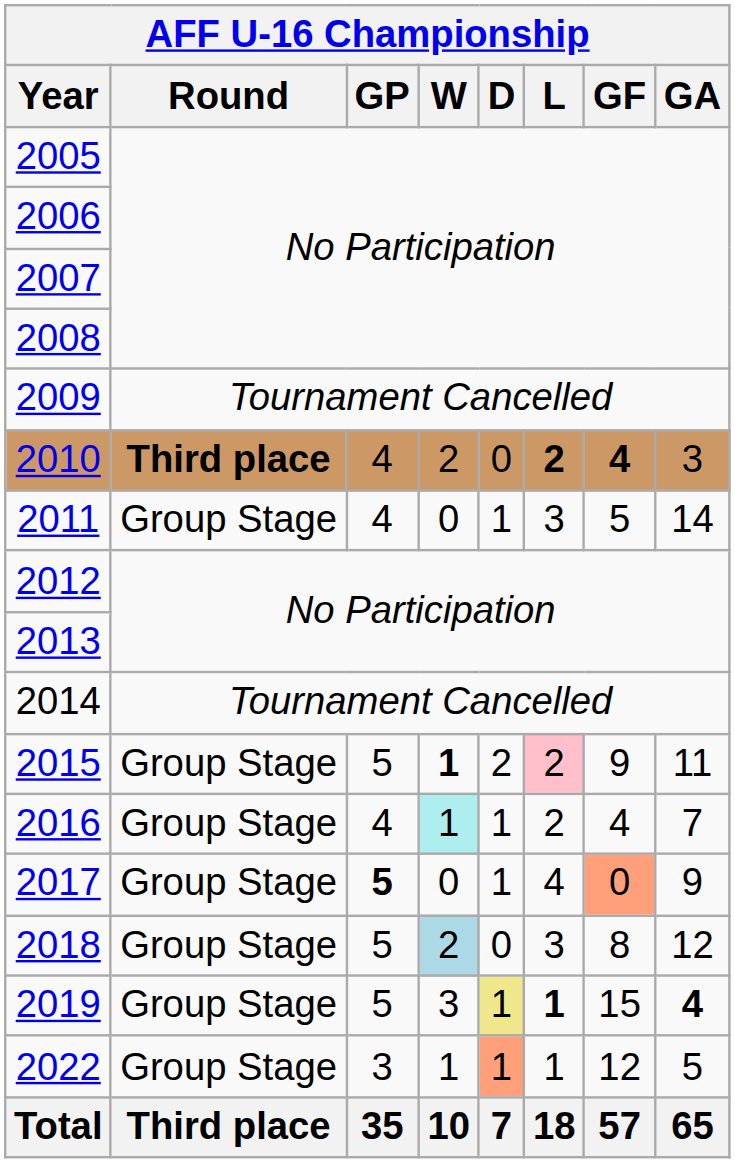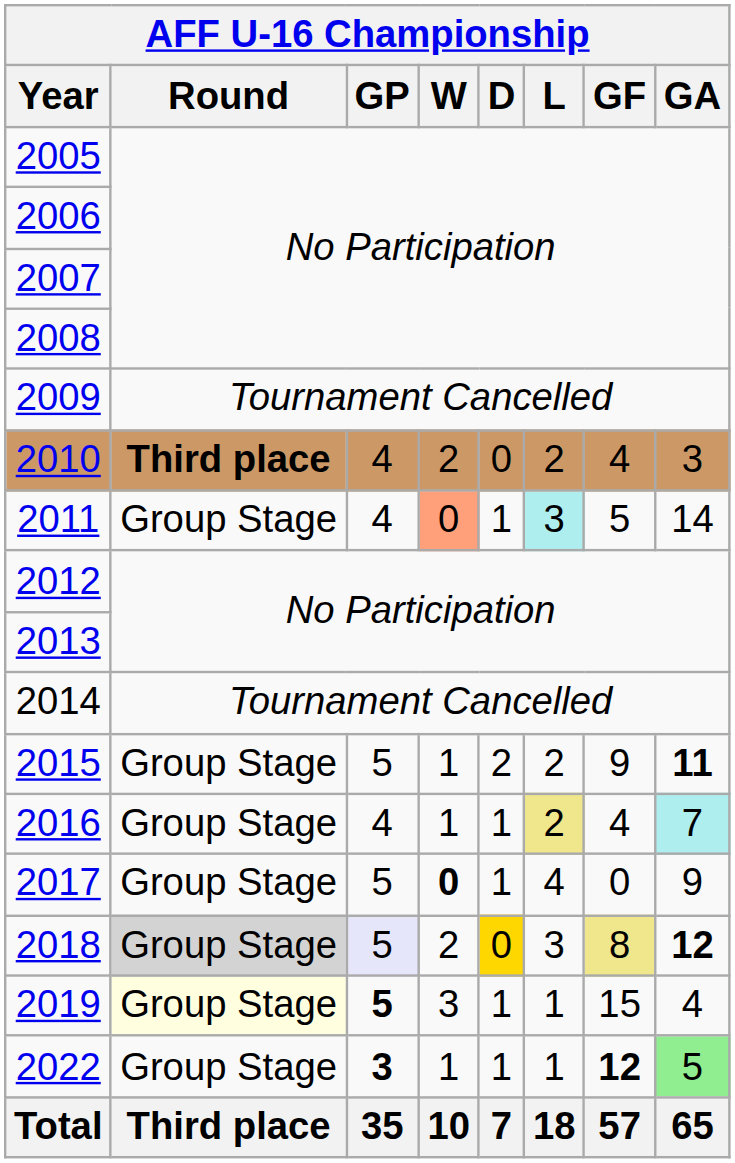(554, 459) bold -> (554, 459) normal
(620, 459) bold -> (620, 459) normal
(449, 519) no background -> (449, 519) lightsalmon background
(554, 519) no background -> (554, 519) paleturquoise background
(449, 762) bold -> (449, 762) normal
(554, 762) pink background -> (554, 762) no background
(692, 762) normal -> (692, 762) bold
(449, 823) paleturquoise background -> (449, 823) no background
(554, 823) no background -> (554, 823) khaki background
(693, 823) no background -> (693, 823) paleturquoise background
(382, 883) bold -> (382, 883) normal
(449, 883) normal -> (449, 883) bold
(620, 883) lightsalmon background -> (620, 883) no background
(229, 944) no background -> (229, 944) lightgrey background
(382, 944) no background -> (382, 944) lavender background
(449, 944) lightblue background -> (449, 944) no background
(501, 944) no background -> (501, 944) gold background
(620, 944) no background -> (620, 944) khaki background
(692, 944) normal -> (692, 944) bold
(229, 1005) no background -> (229, 1005) lightyellow background
(382, 1005) normal -> (382, 1005) bold
(501, 1005) khaki background -> (501, 1005) no background
(554, 1005) bold -> (554, 1005) normal
(693, 1005) bold -> (693, 1005) normal
(382, 1065) normal -> (382, 1065) bold
(501, 1065) lightsalmon background -> (501, 1065) no background
(620, 1065) normal -> (620, 1065) bold
(693, 1065) no background -> (693, 1065) lightgreen background
